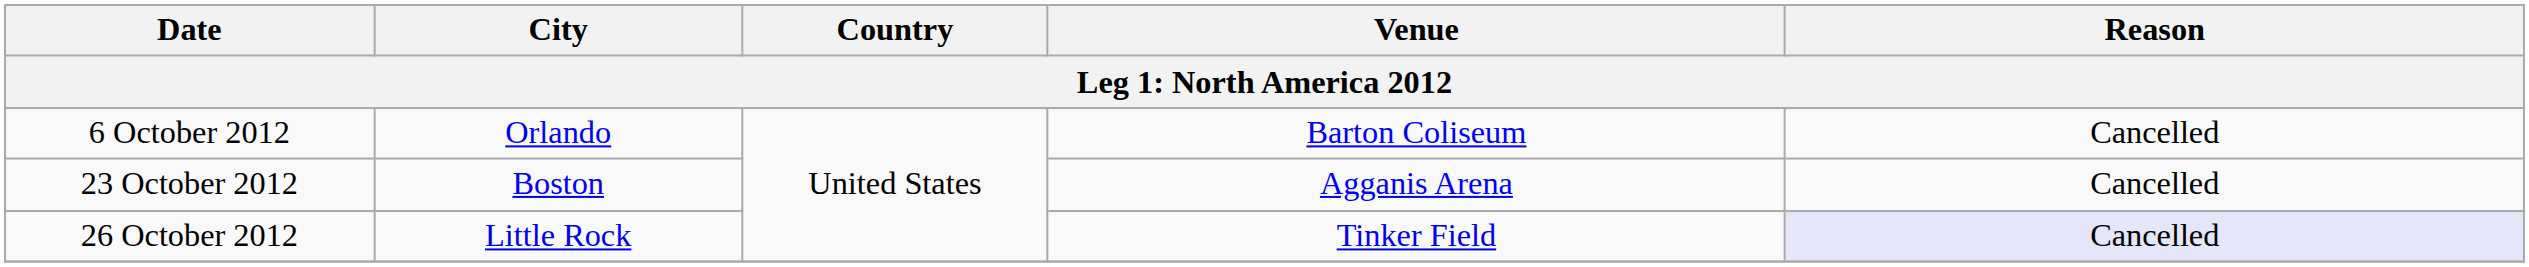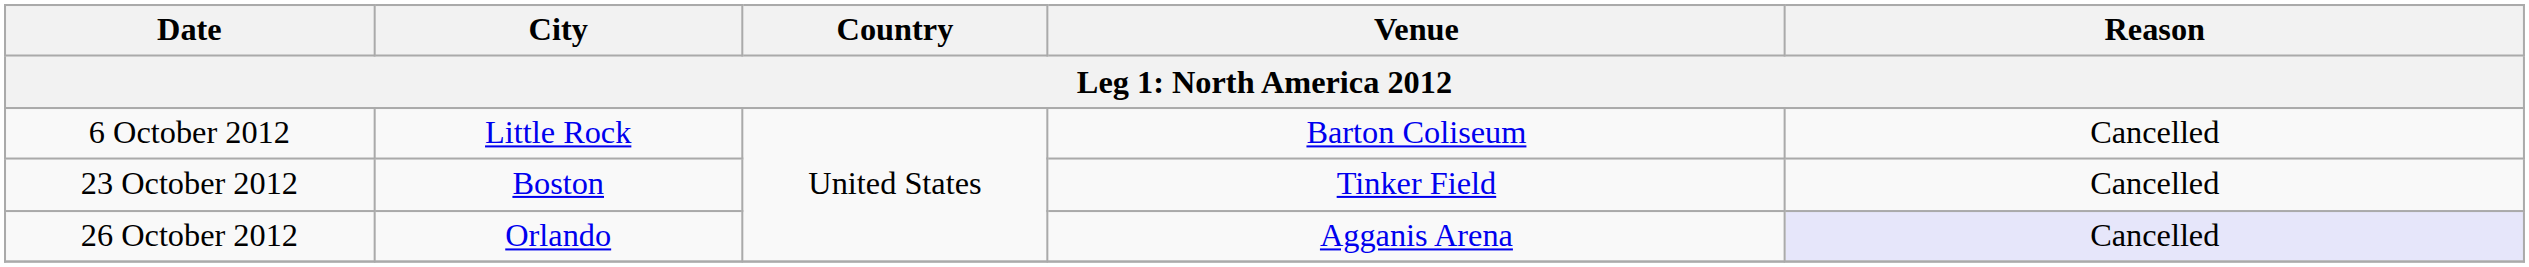(558, 132) Orlando -> (558, 132) Little Rock
(1416, 183) Agganis Arena -> (1416, 183) Tinker Field
(558, 235) Little Rock -> (558, 235) Orlando
(1416, 235) Tinker Field -> (1416, 235) Agganis Arena
